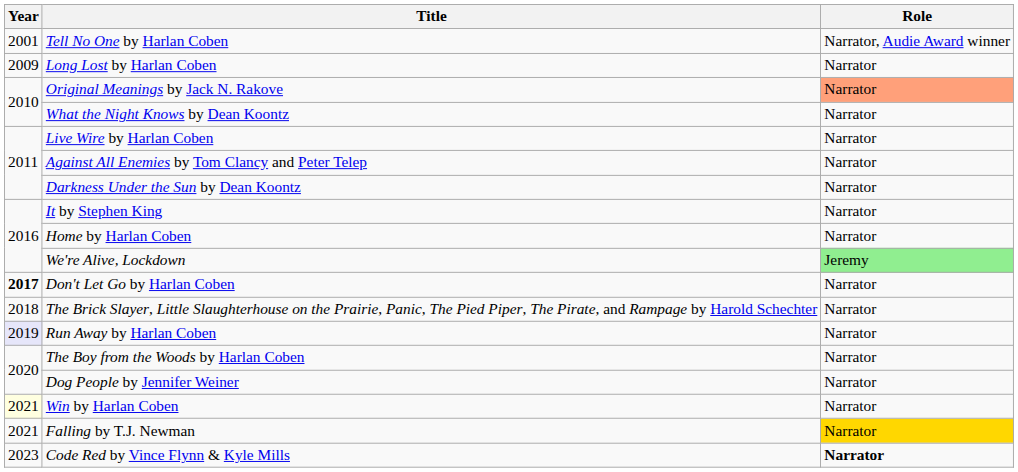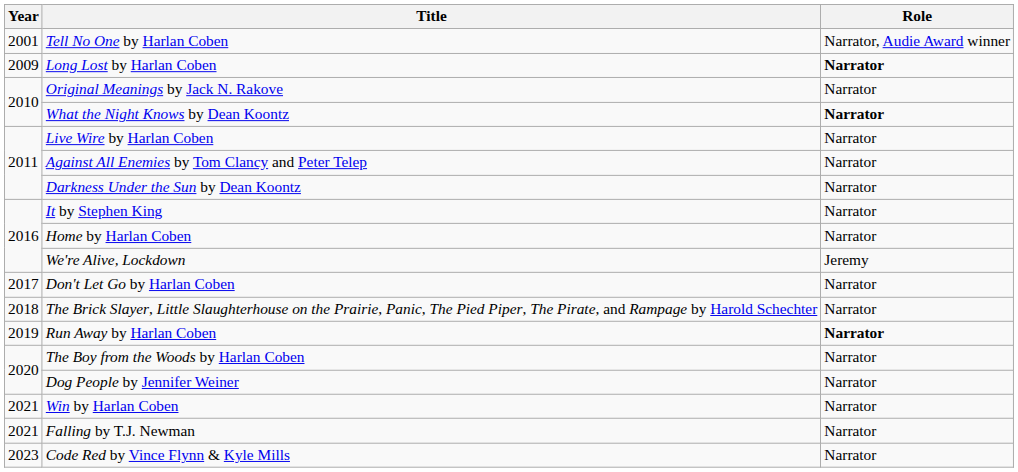(850, 65) normal -> (854, 65) bold
(850, 89) lightsalmon background -> (850, 89) no background
(850, 114) normal -> (854, 114) bold
(847, 260) lightgreen background -> (847, 260) no background
(23, 284) bold -> (23, 284) normal
(23, 333) lavender background -> (23, 333) no background
(850, 333) normal -> (854, 333) bold
(23, 406) lightyellow background -> (23, 406) no background
(850, 430) gold background -> (850, 430) no background
(854, 455) bold -> (850, 455) normal
